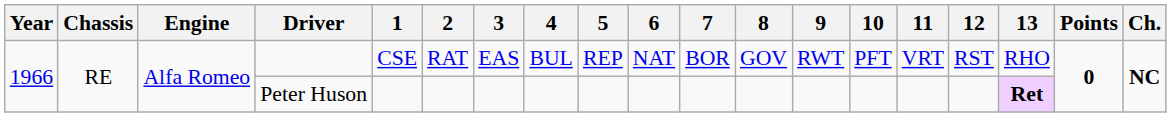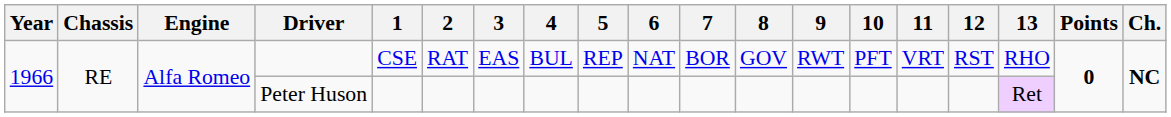(1027, 94) bold -> (1027, 94) normal
